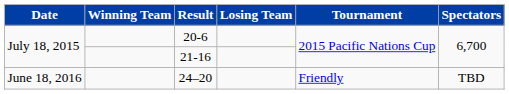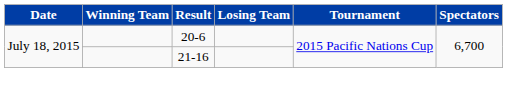- row: (195, 78)
